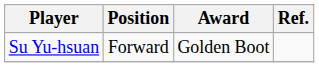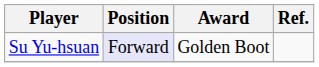(138, 47) no background -> (138, 47) lavender background
